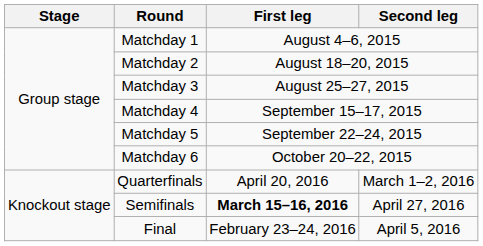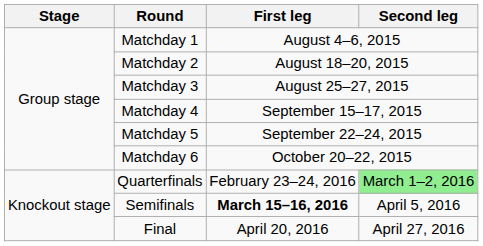(283, 181) April 20, 2016 -> (283, 181) February 23–24, 2016
(418, 181) no background -> (418, 181) lightgreen background
(418, 205) April 27, 2016 -> (418, 205) April 5, 2016
(283, 228) February 23–24, 2016 -> (283, 228) April 20, 2016
(418, 228) April 5, 2016 -> (418, 228) April 27, 2016
